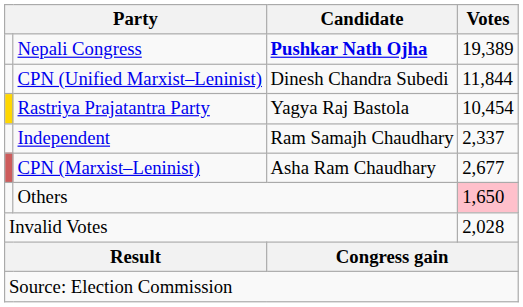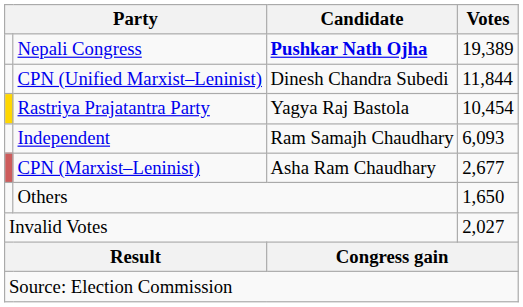(483, 138) 2,337 -> (483, 138) 6,093
(483, 197) pink background -> (483, 197) no background
(483, 227) 2,028 -> (483, 227) 2,027
